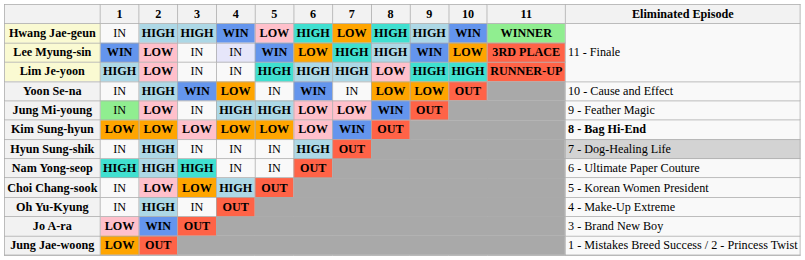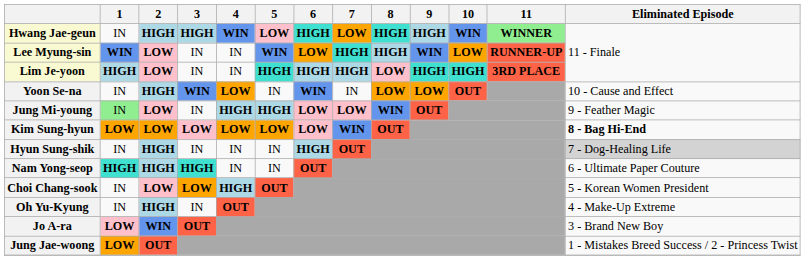(236, 52) lavender background -> (236, 52) no background
(526, 52) 3RD PLACE -> (526, 52) RUNNER-UP
(526, 71) RUNNER-UP -> (526, 71) 3RD PLACE
